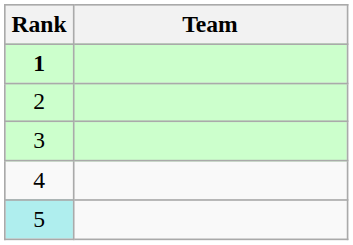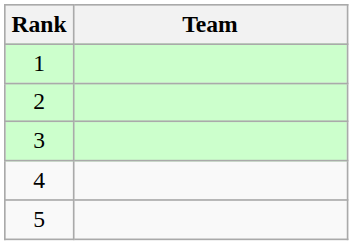(39, 63) bold -> (39, 63) normal
(39, 219) paleturquoise background -> (39, 219) no background
